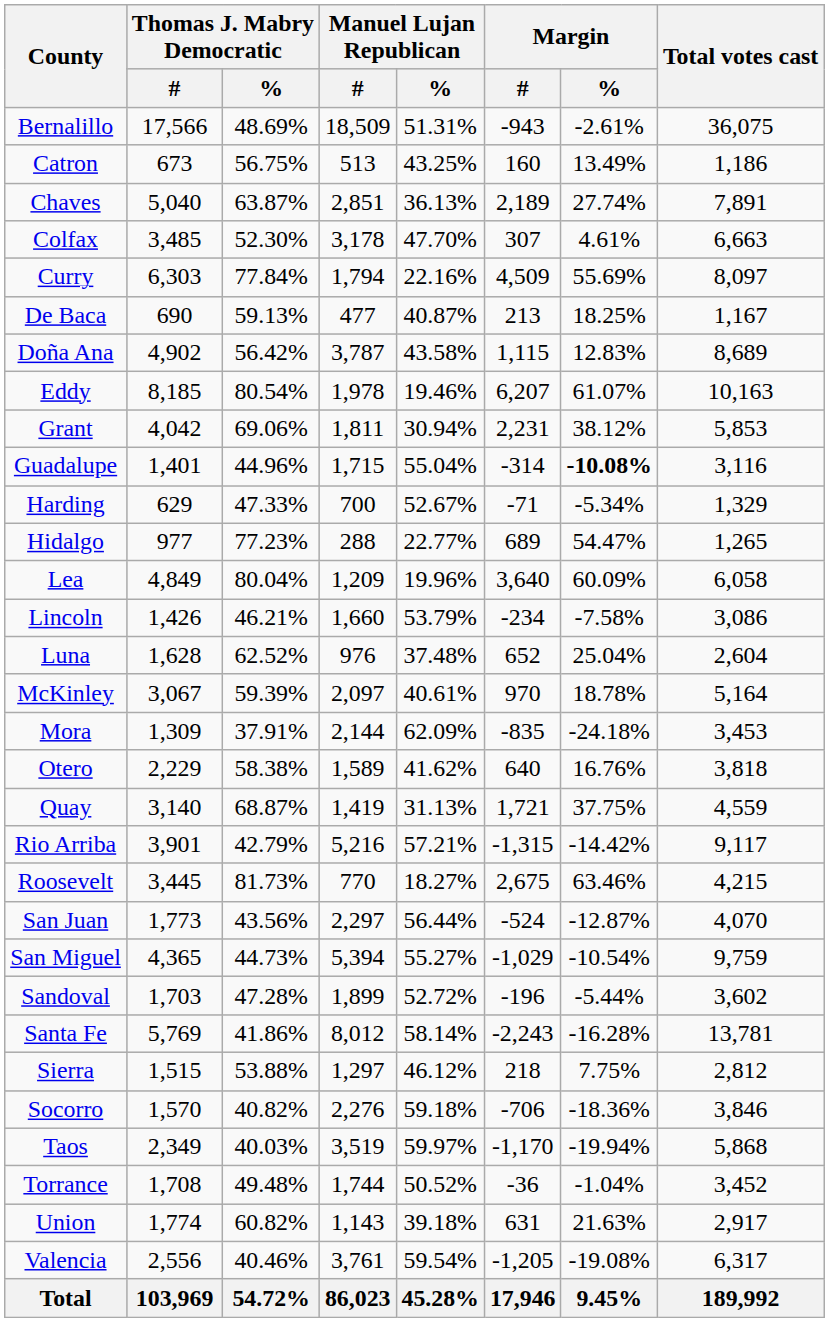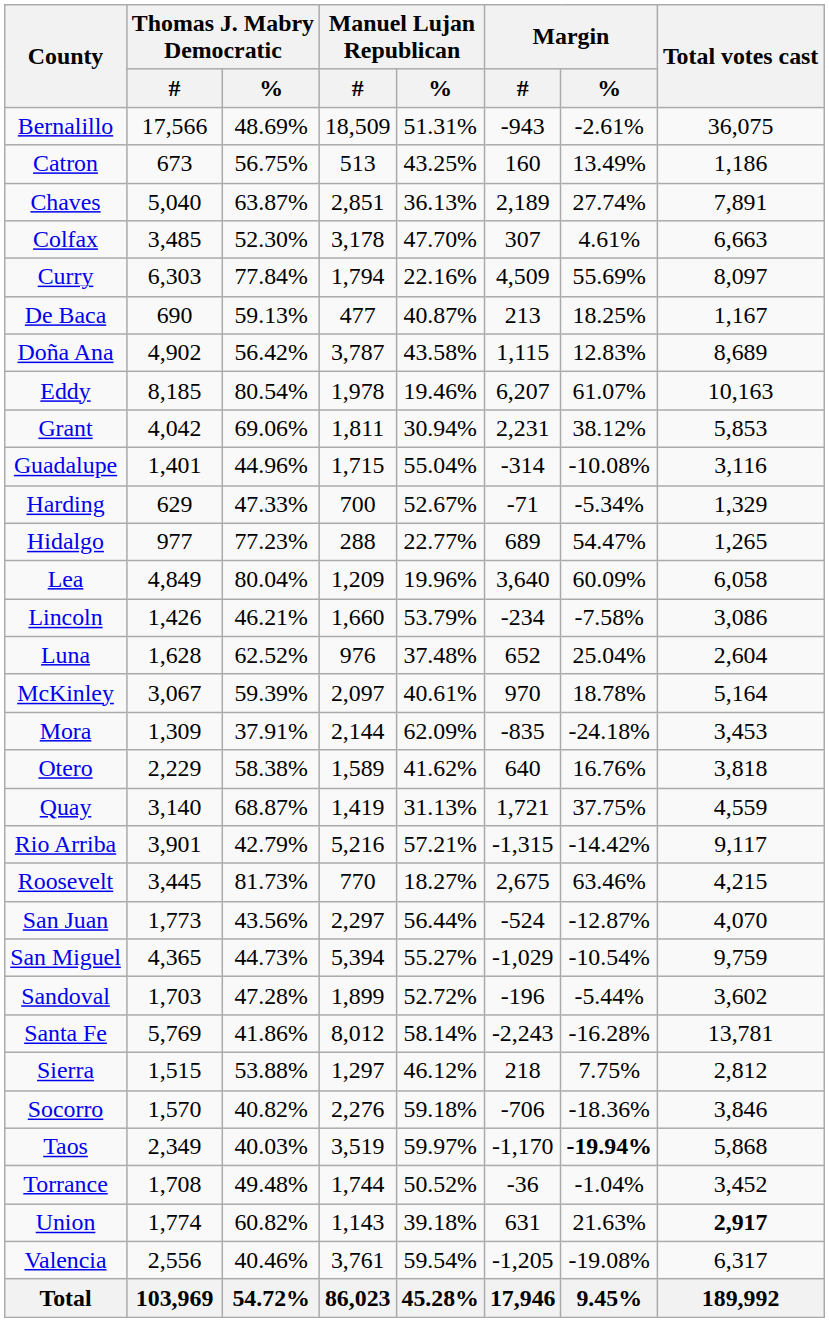(609, 466) bold -> (609, 466) normal
(609, 1146) normal -> (609, 1146) bold
(741, 1222) normal -> (741, 1222) bold
